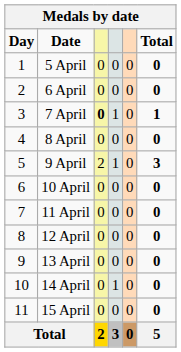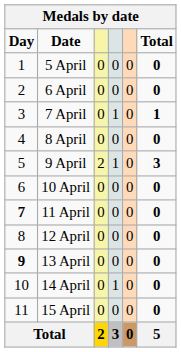(101, 114) bold -> (101, 114) normal
(21, 212) normal -> (21, 212) bold
(21, 261) normal -> (21, 261) bold
